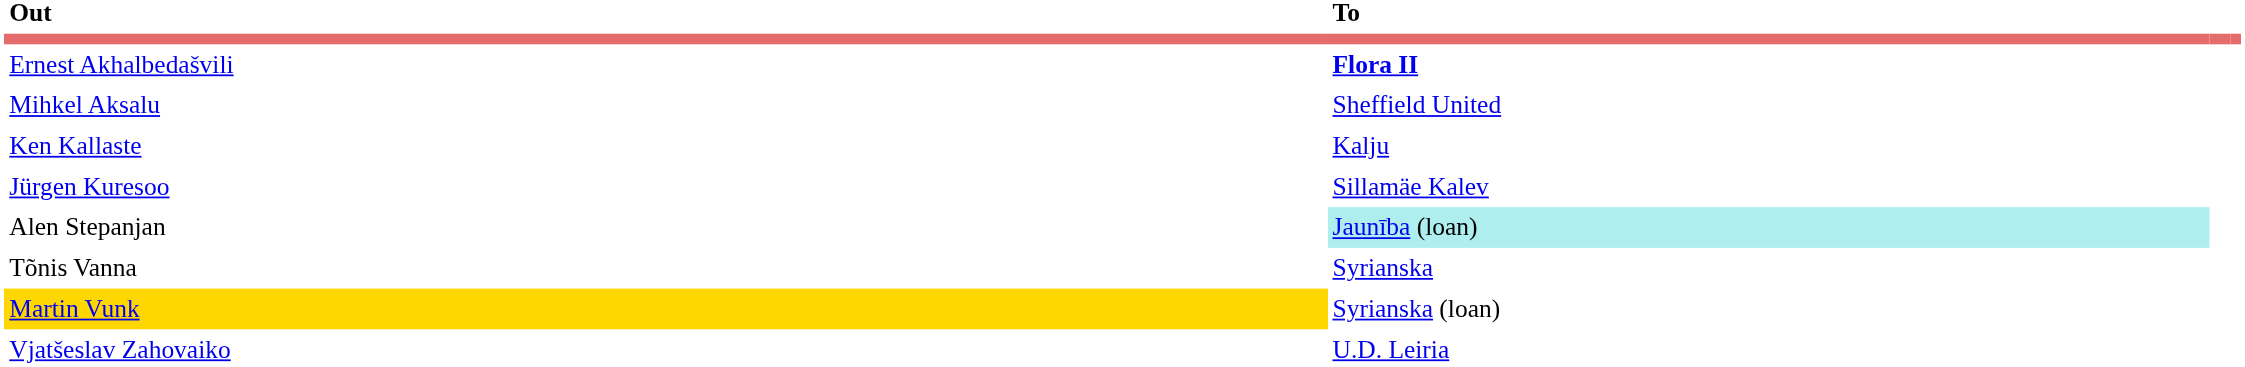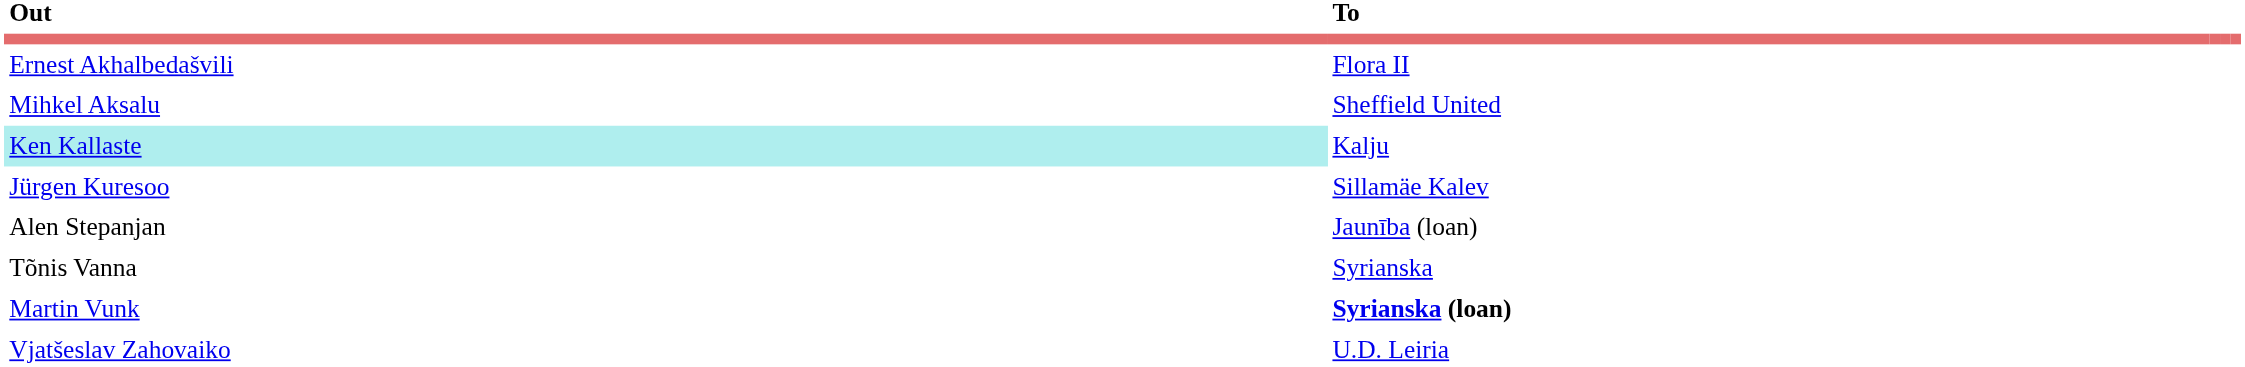(1375, 64) bold -> (1371, 64) normal
(75, 145) no background -> (75, 145) paleturquoise background
(1405, 227) paleturquoise background -> (1405, 227) no background
(74, 308) gold background -> (74, 308) no background
(1416, 308) normal -> (1422, 308) bold
